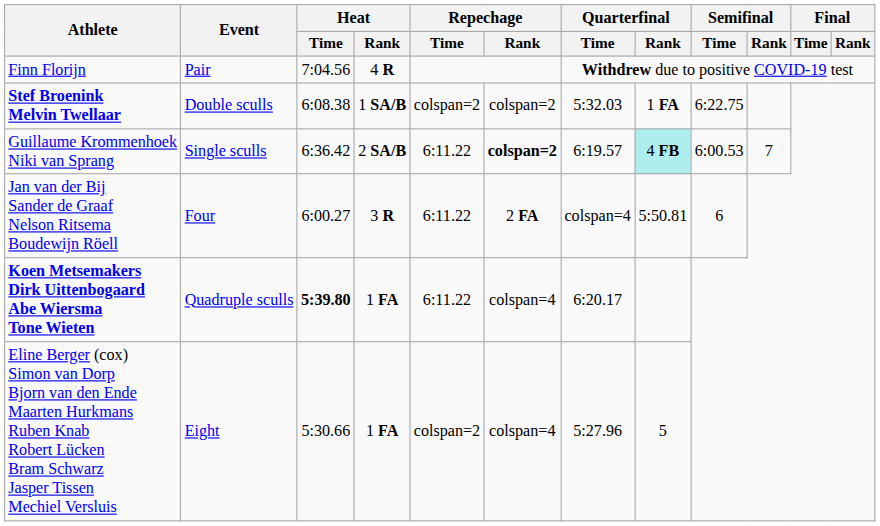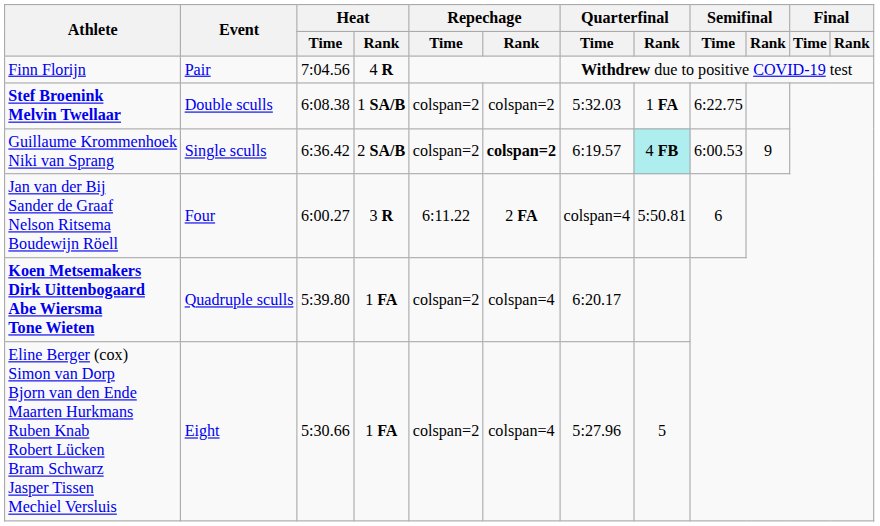(447, 151) 6:11.22 -> (446, 151) colspan=2
(769, 151) 7 -> (768, 151) 9
(326, 300) bold -> (325, 300) normal
(447, 300) 6:11.22 -> (446, 300) colspan=2
